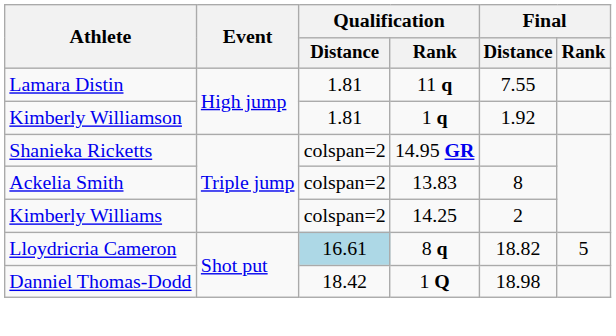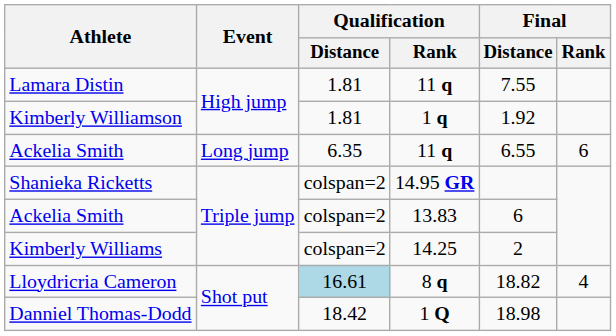+ row: (66, 150)
(518, 183) 8 -> (518, 216) 6
(584, 248) 5 -> (584, 281) 4
